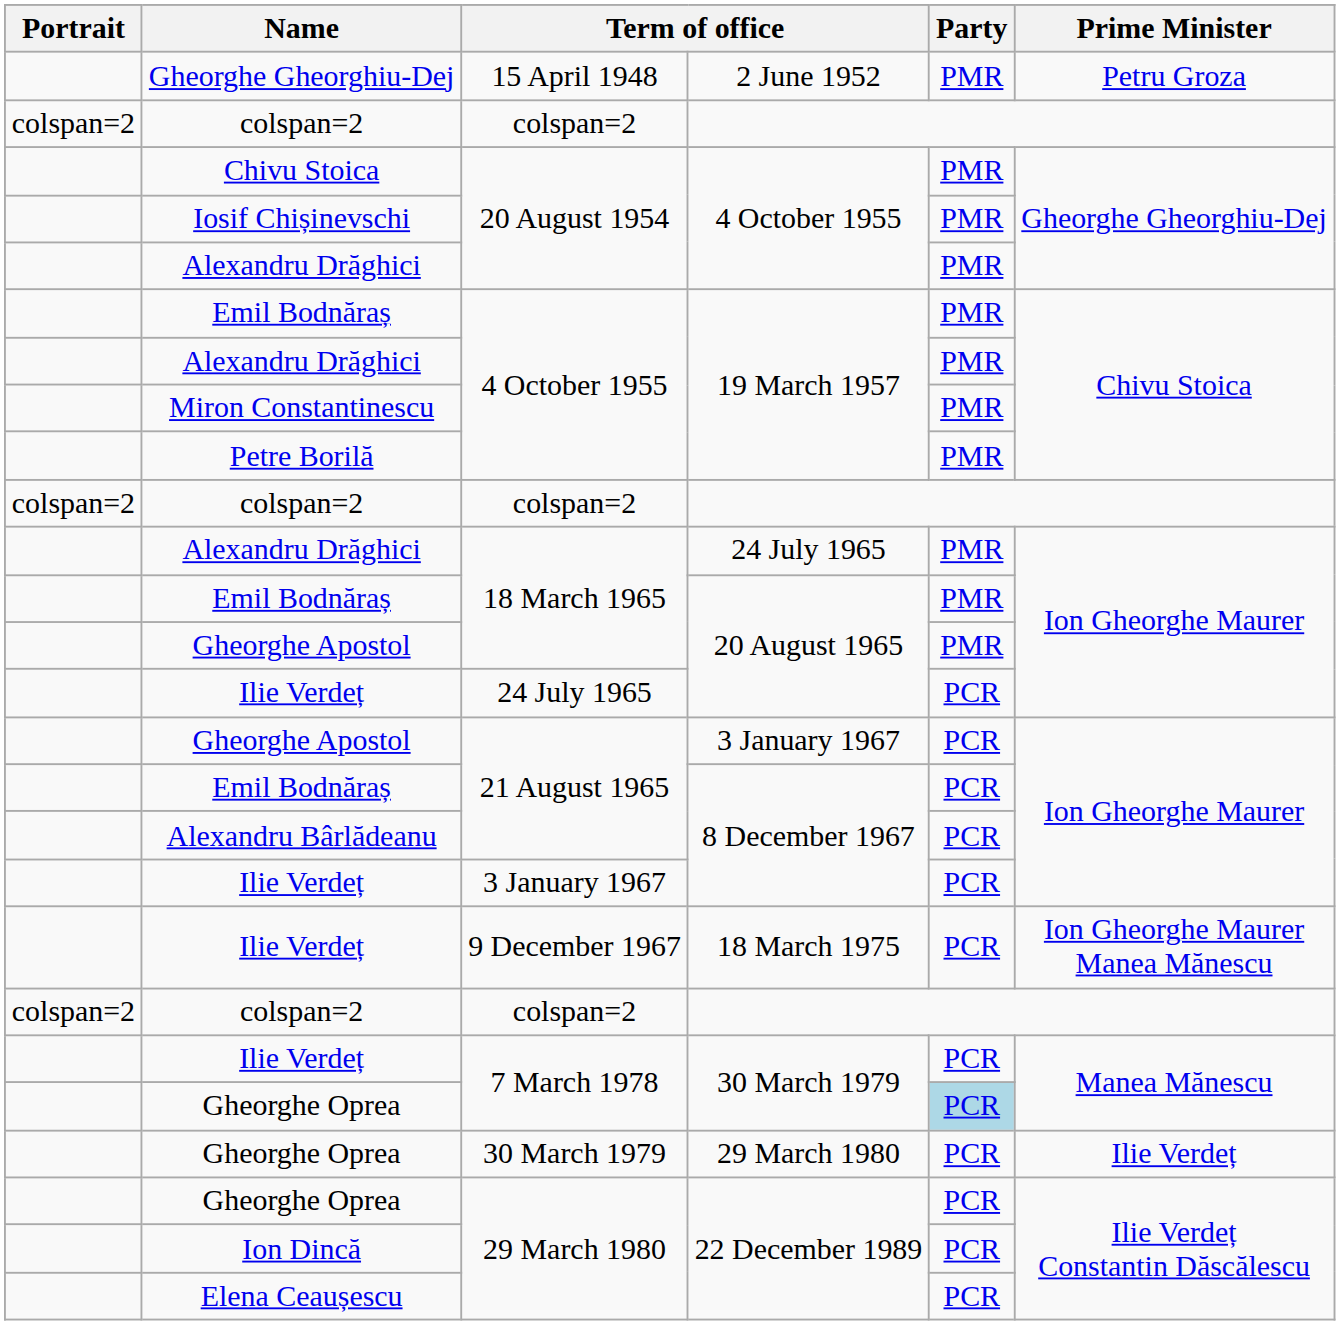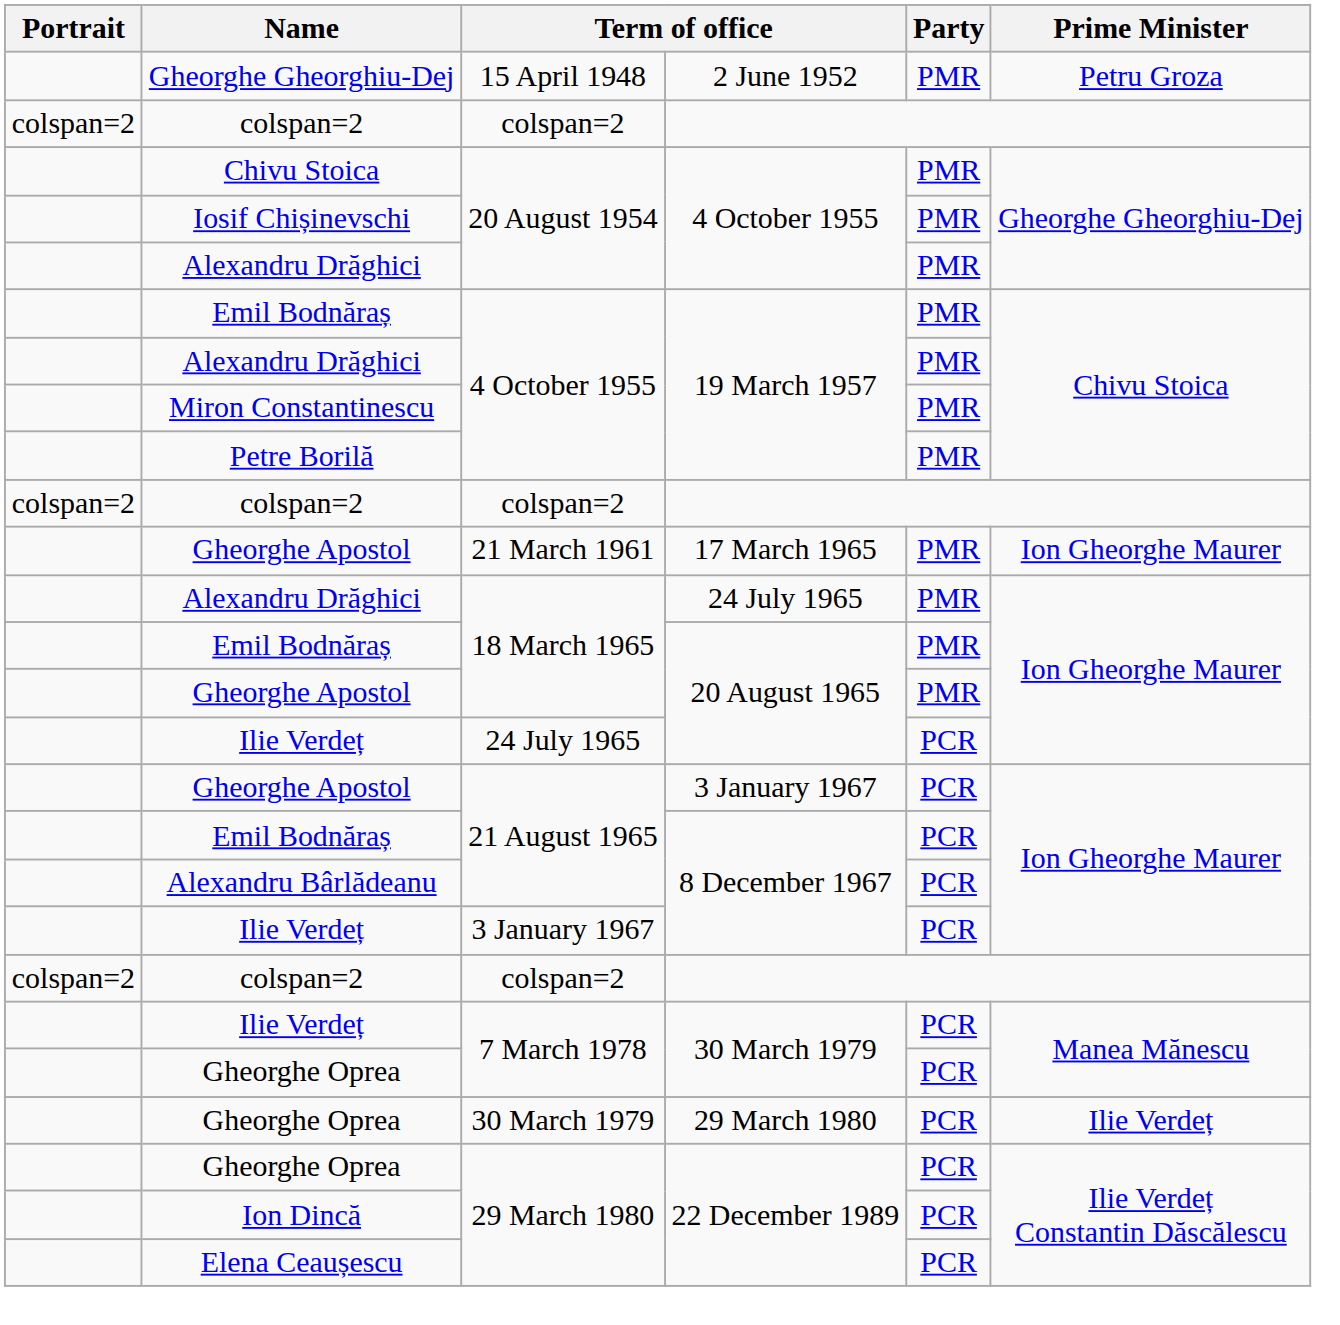+ row: (302, 550)
- row: (302, 946)
(972, 1105) lightblue background -> (949, 1072) no background
